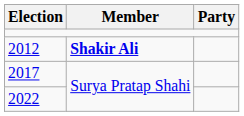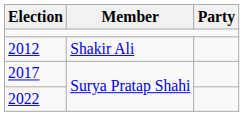(104, 49) bold -> (102, 49) normal
